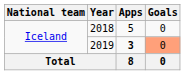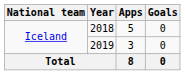(131, 45) bold -> (131, 45) normal
(163, 45) lightsalmon background -> (163, 45) no background
